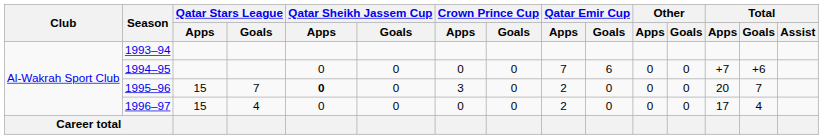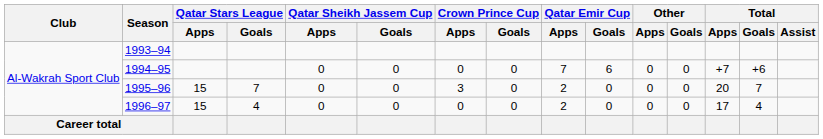(321, 87) bold -> (321, 87) normal
